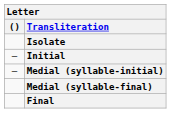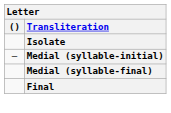- row: (46, 56)
